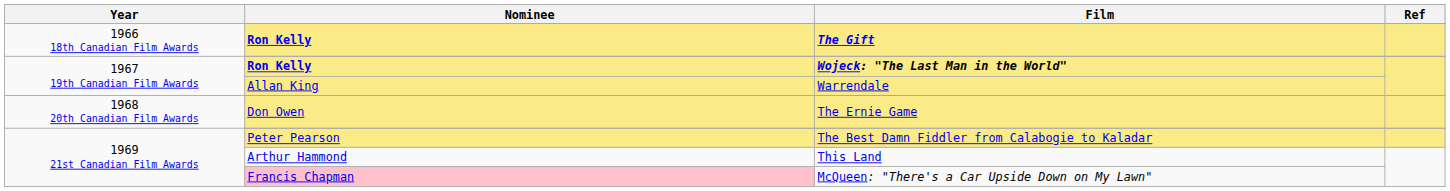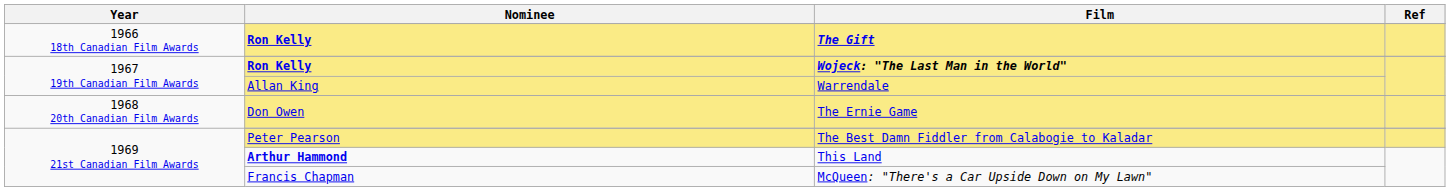(297, 157) normal -> (297, 157) bold
(301, 176) pink background -> (301, 176) no background
